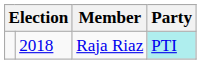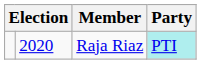(36, 45) 2018 -> (36, 45) 2020
